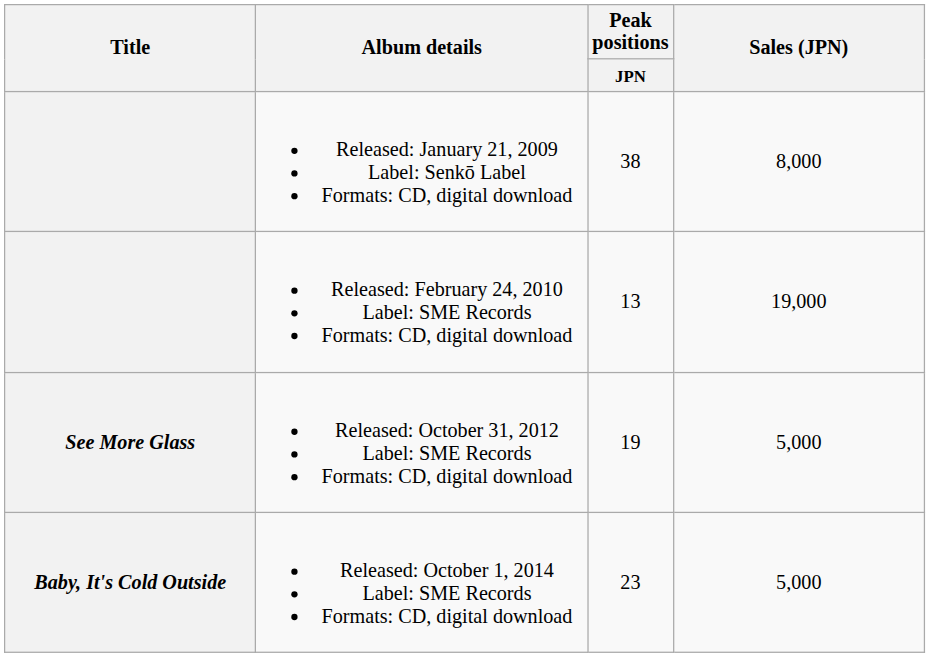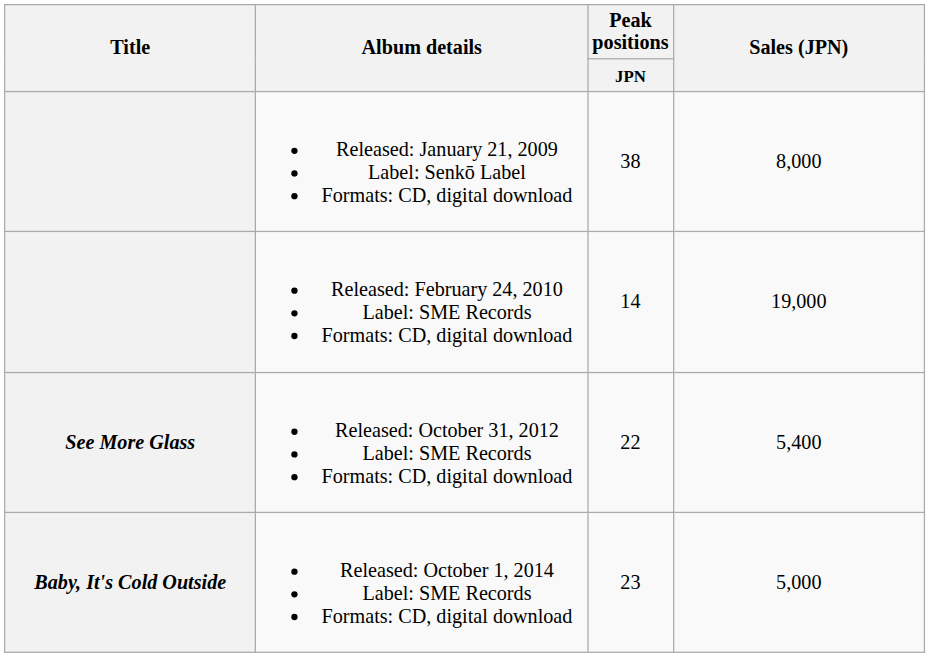(630, 301) 13 -> (630, 301) 14
(630, 441) 19 -> (630, 441) 22
(799, 441) 5,000 -> (799, 441) 5,400
